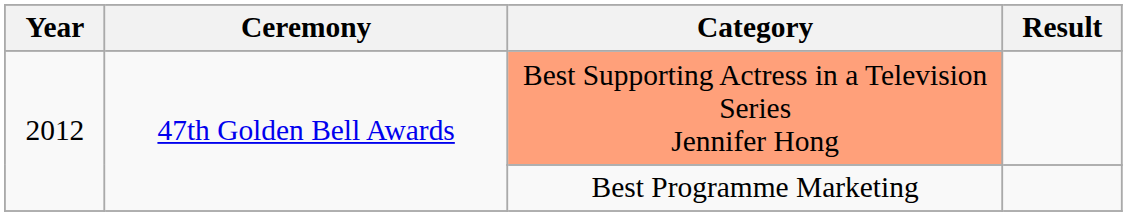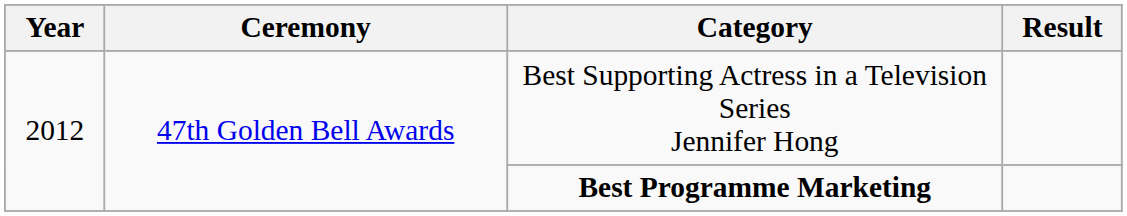(755, 107) lightsalmon background -> (755, 107) no background
(755, 187) normal -> (755, 187) bold
